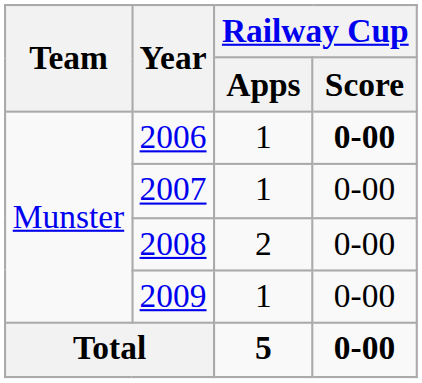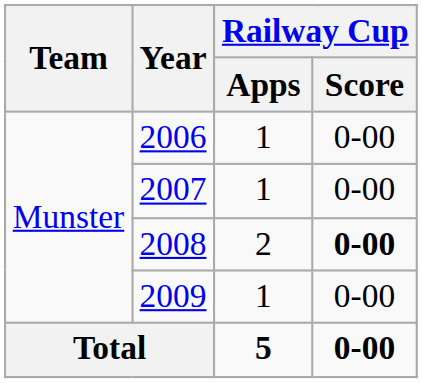(364, 137) bold -> (364, 137) normal
(364, 243) normal -> (364, 243) bold
